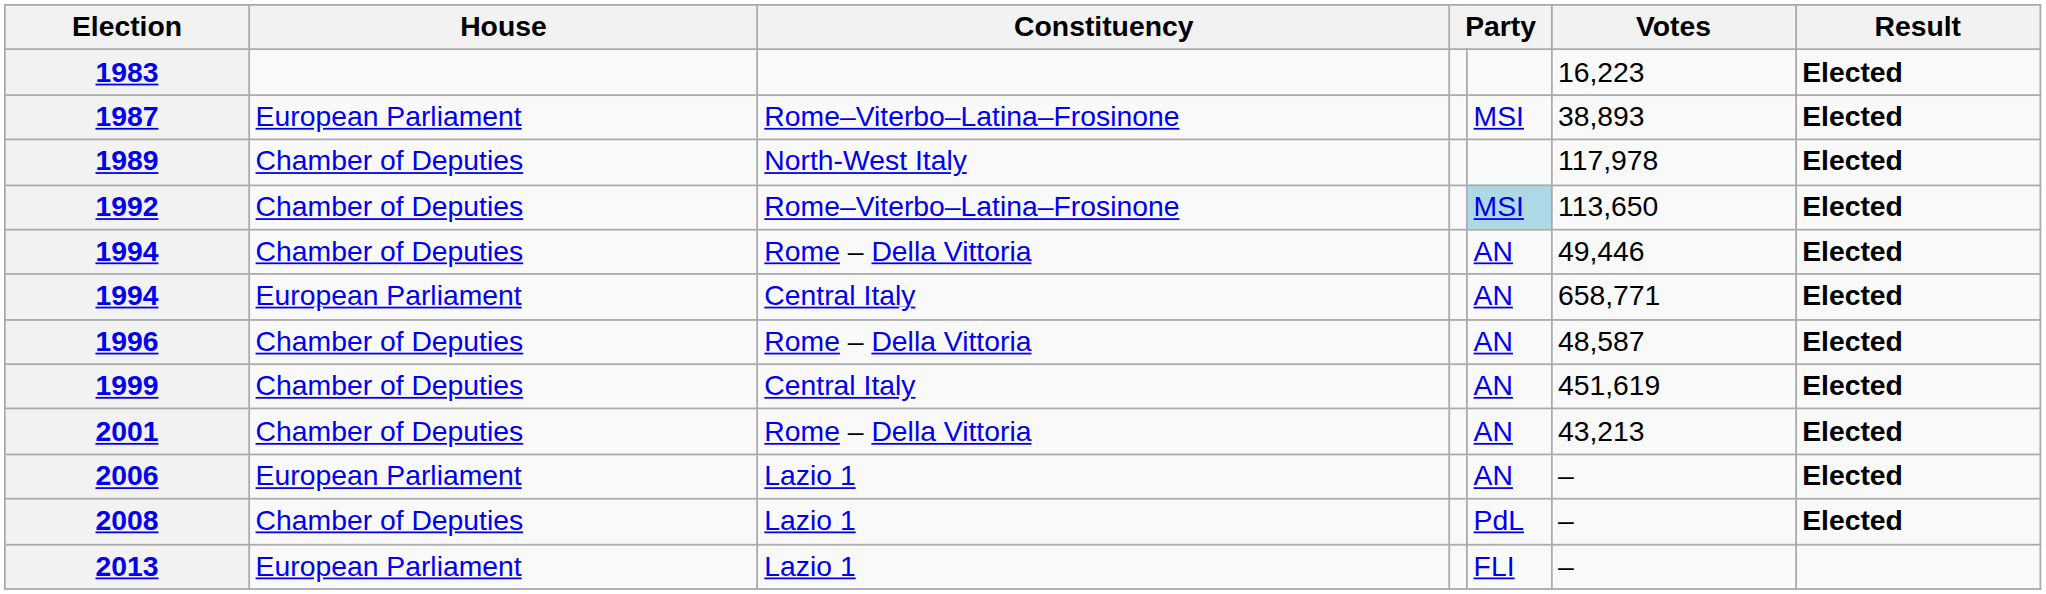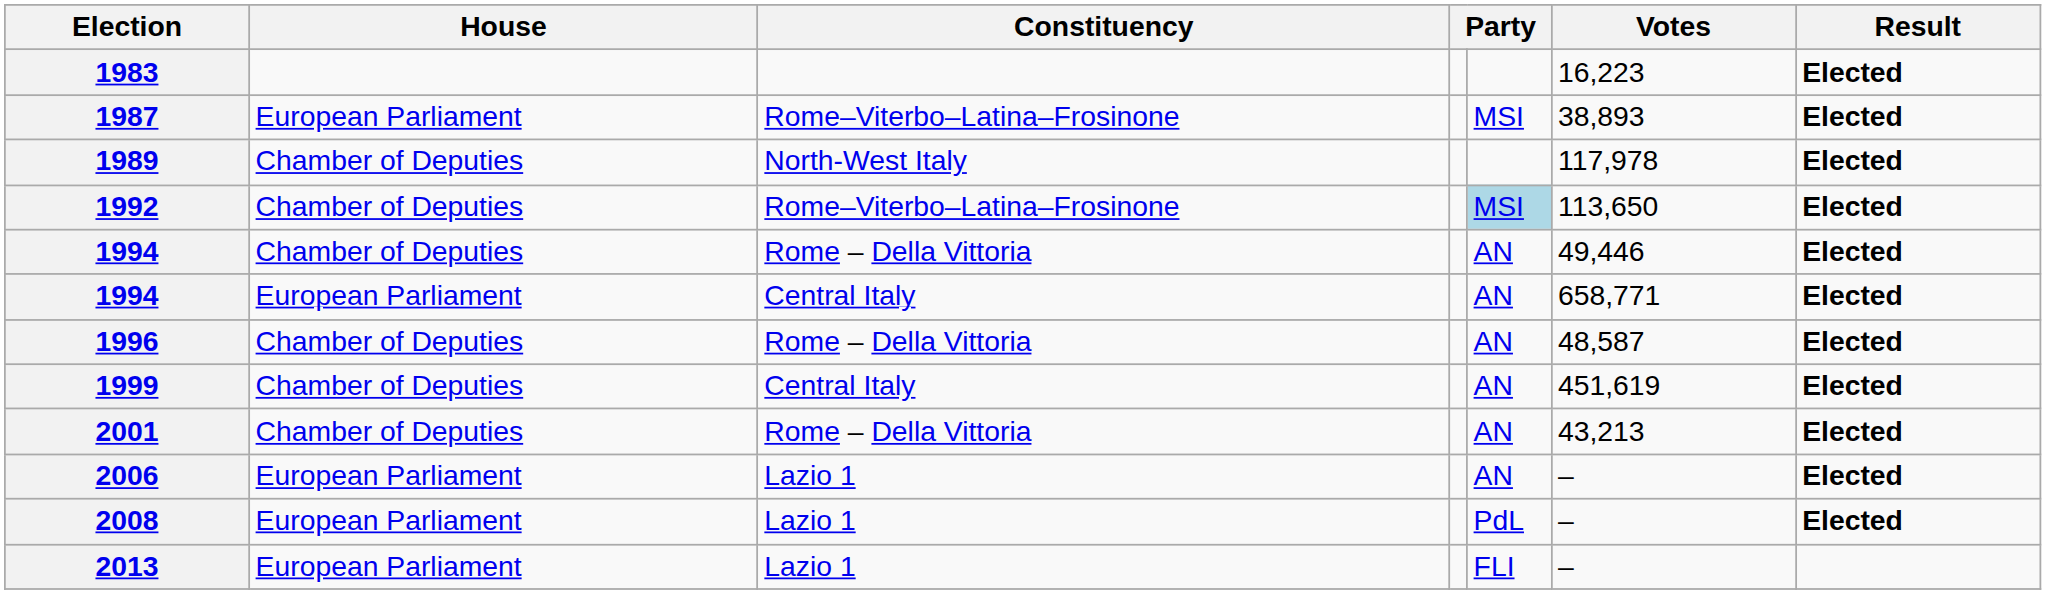(389, 521) Chamber of Deputies -> (389, 521) European Parliament
